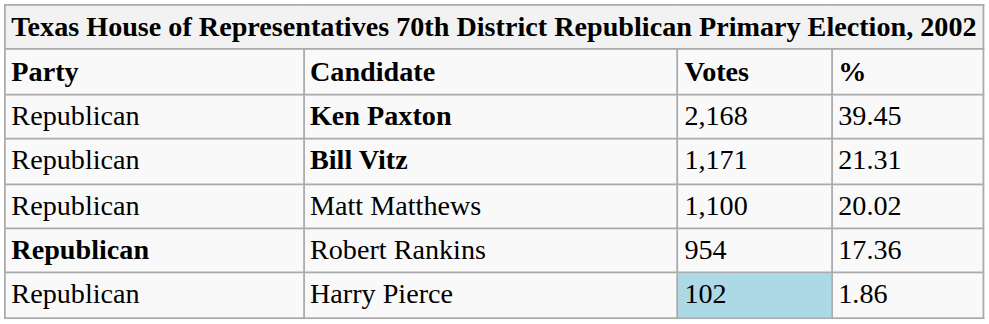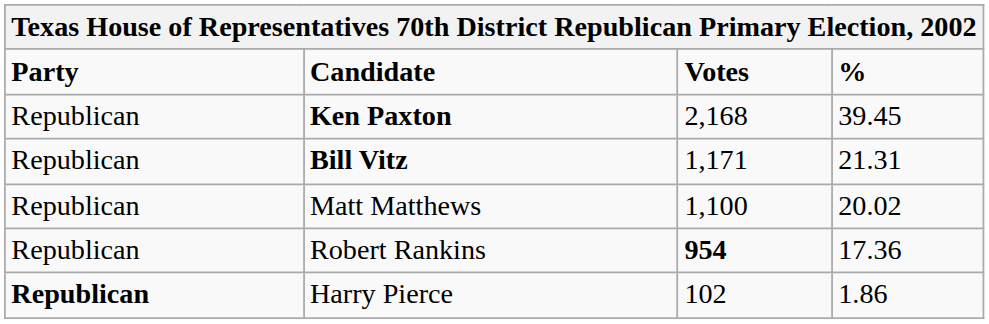(80, 250) bold -> (76, 250) normal
(706, 250) normal -> (706, 250) bold
(76, 294) normal -> (80, 294) bold
(706, 294) lightblue background -> (706, 294) no background
